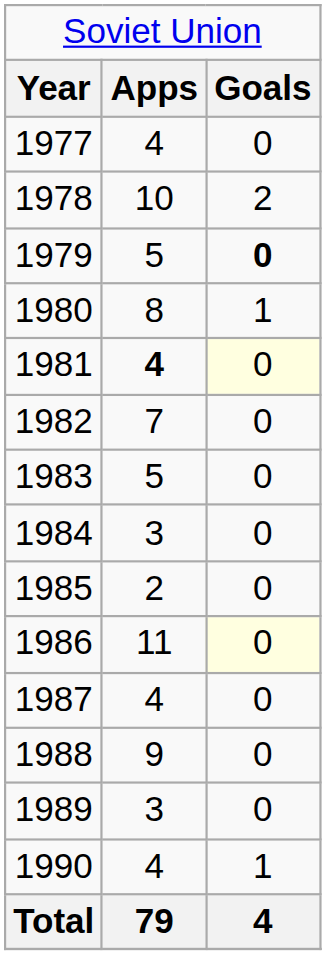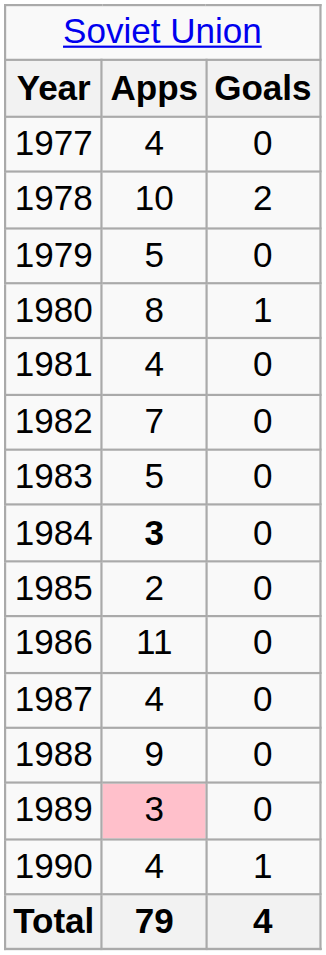(263, 254) bold -> (263, 254) normal
(154, 365) bold -> (154, 365) normal
(263, 365) lightyellow background -> (263, 365) no background
(154, 532) normal -> (154, 532) bold
(263, 643) lightyellow background -> (263, 643) no background
(154, 810) no background -> (154, 810) pink background
